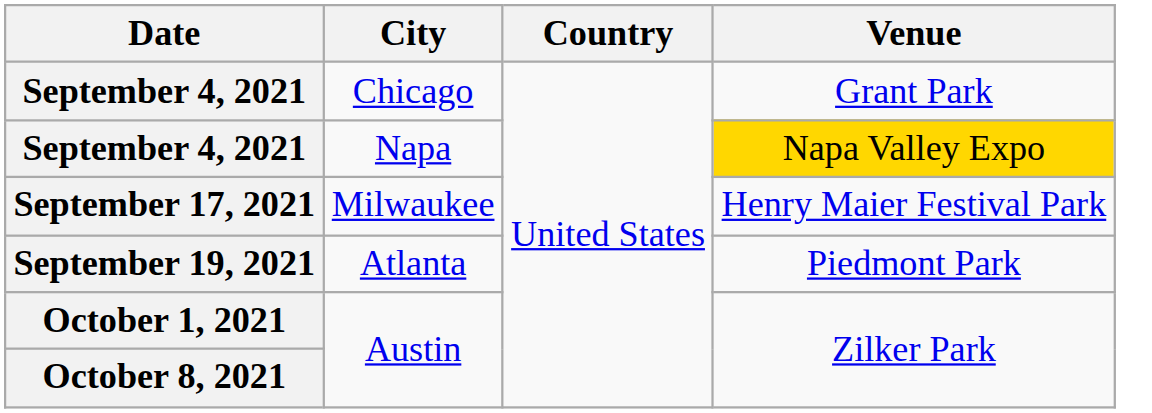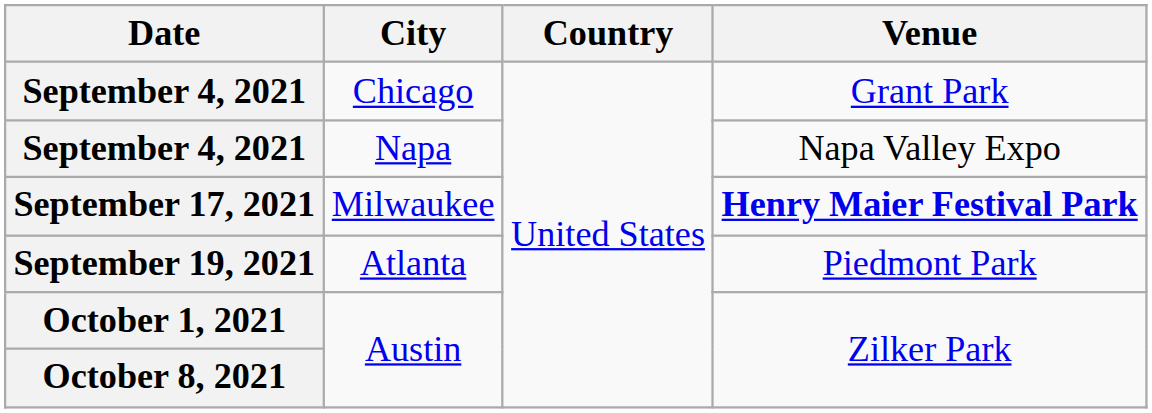(914, 147) gold background -> (930, 147) no background
(914, 205) normal -> (930, 205) bold
